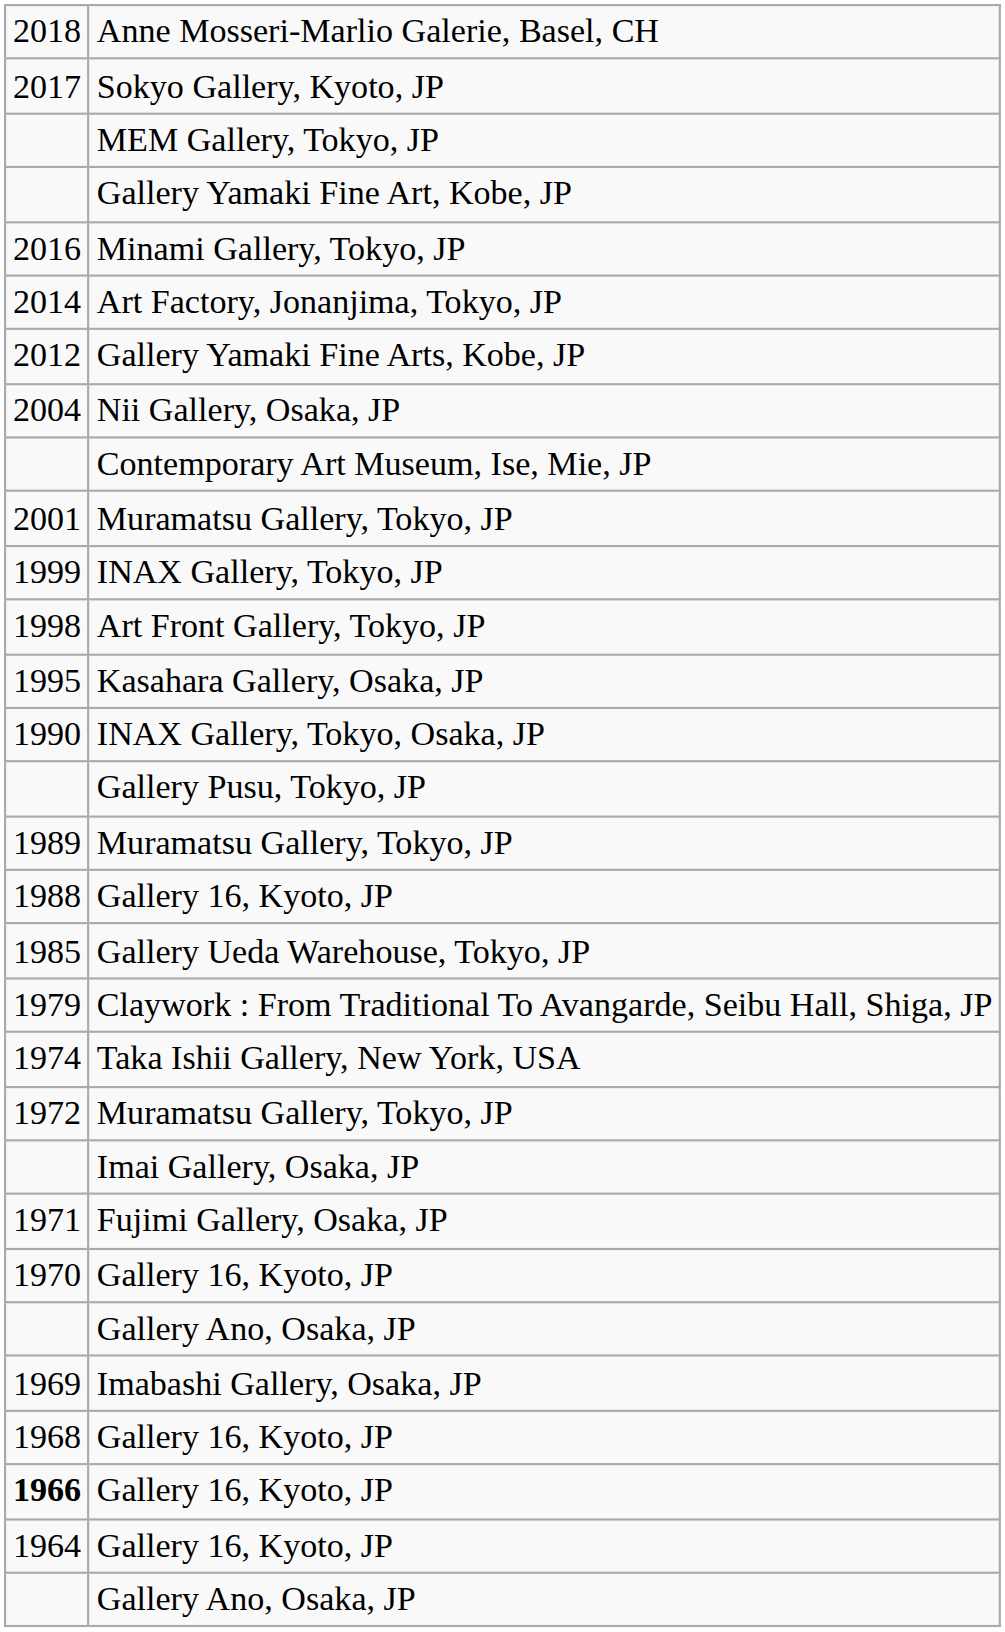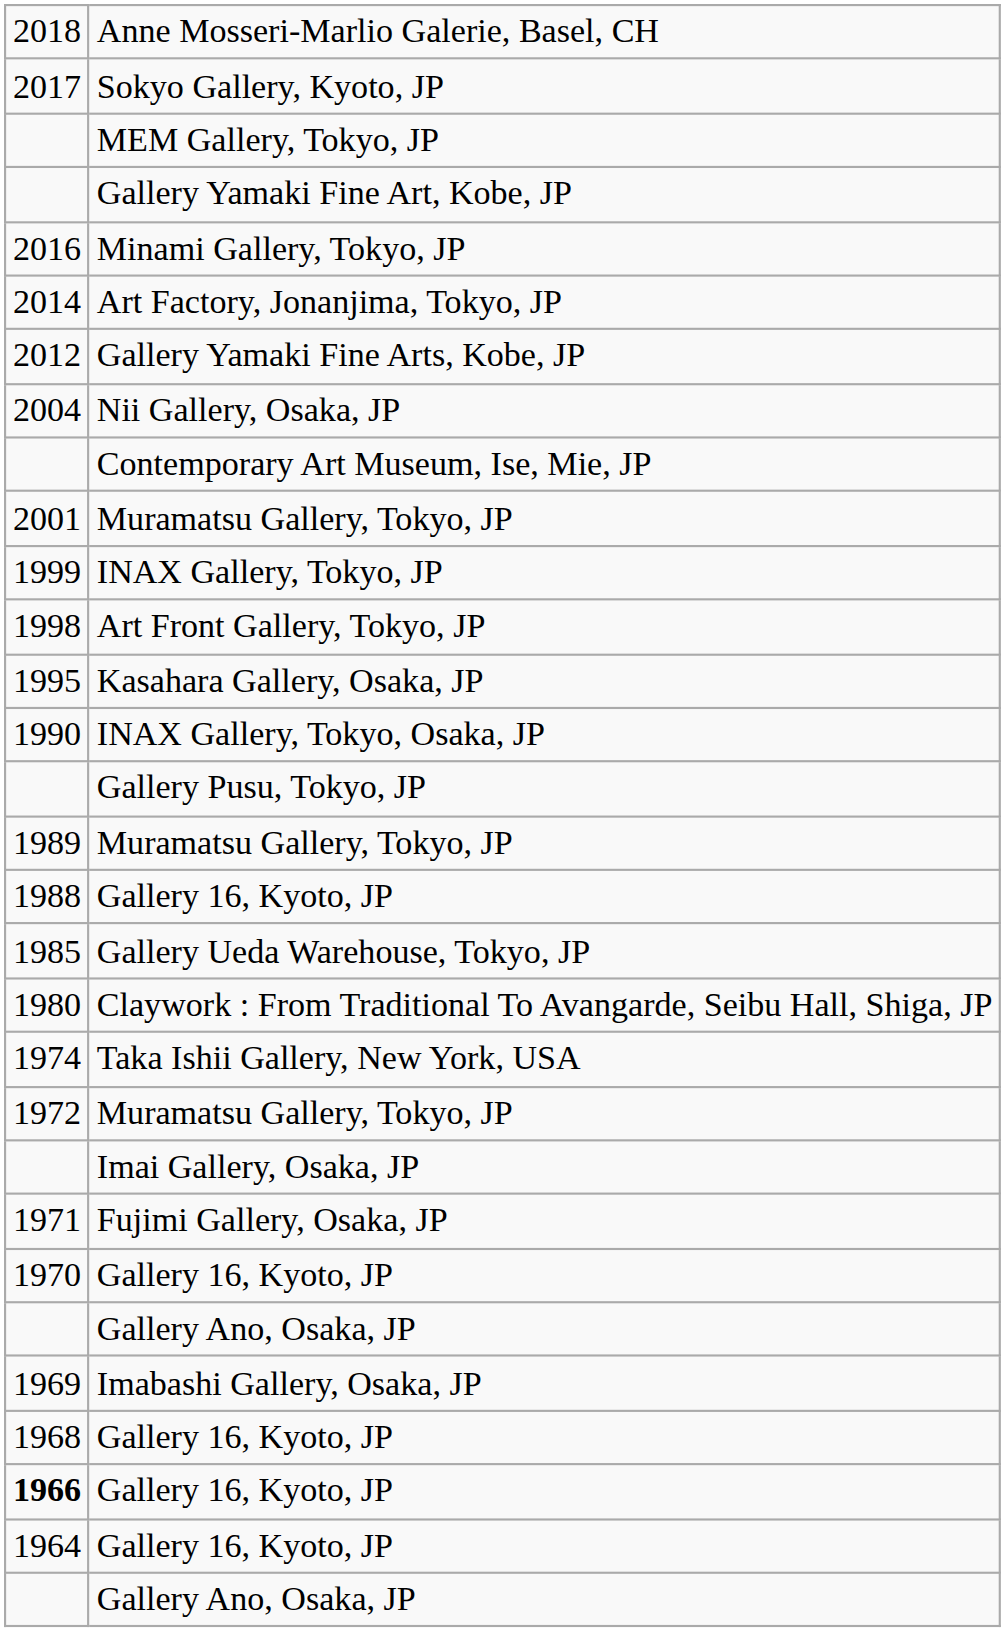(47, 1004) 1979 -> (47, 1004) 1980
